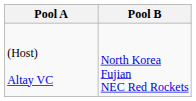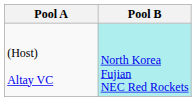(145, 73) no background -> (145, 73) paleturquoise background
